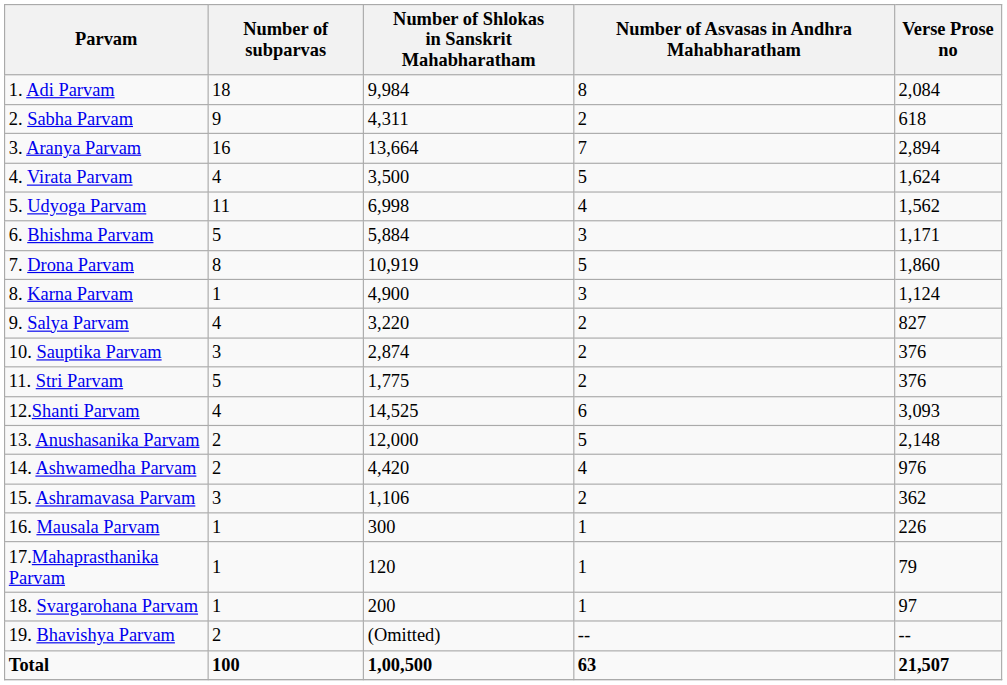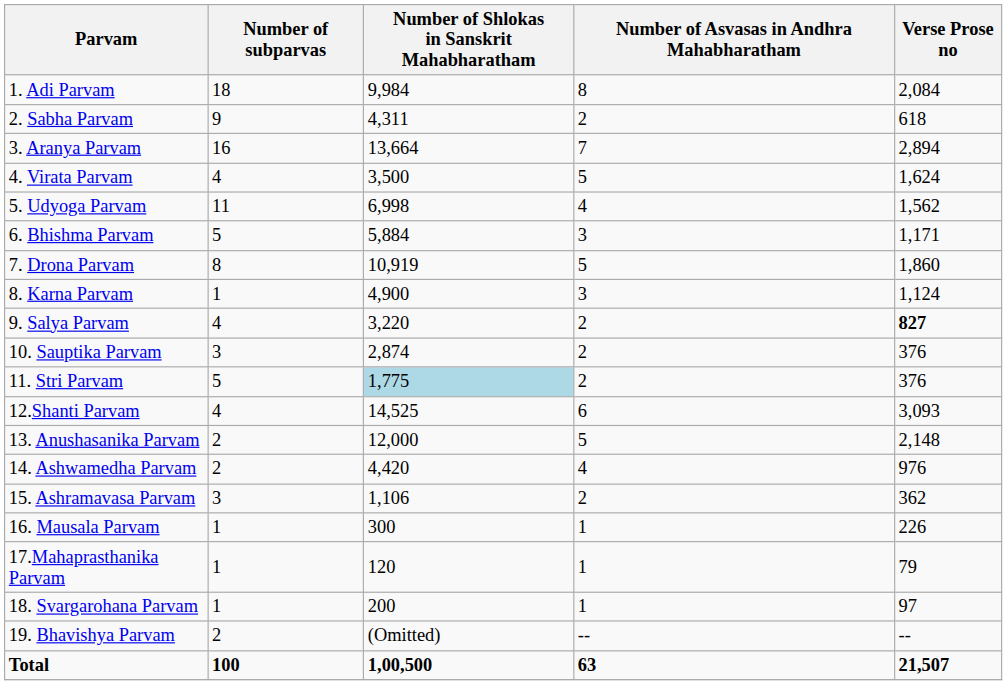(912, 323) normal -> (912, 323) bold
(389, 381) no background -> (389, 381) lightblue background
